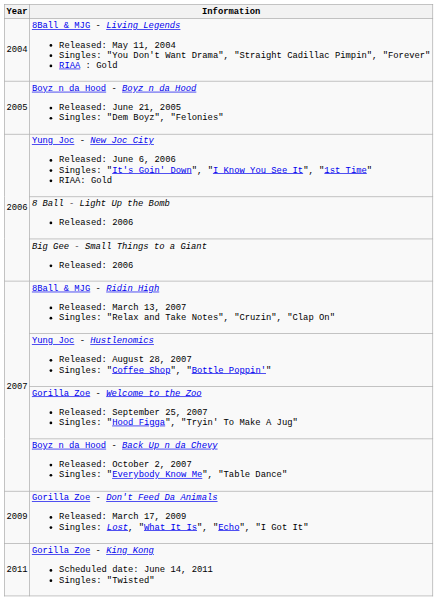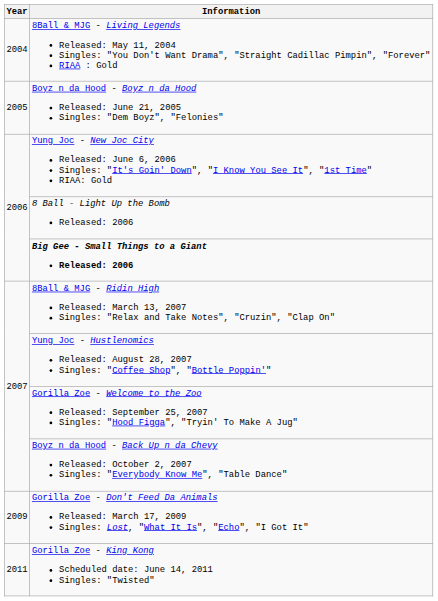(231, 256) normal -> (231, 256) bold
